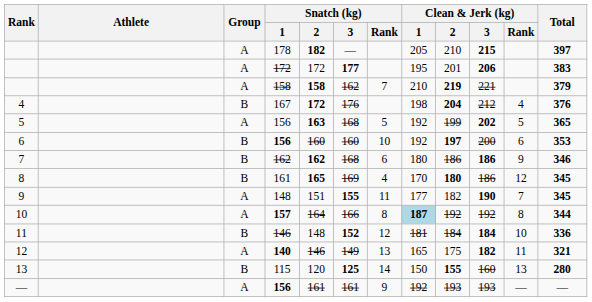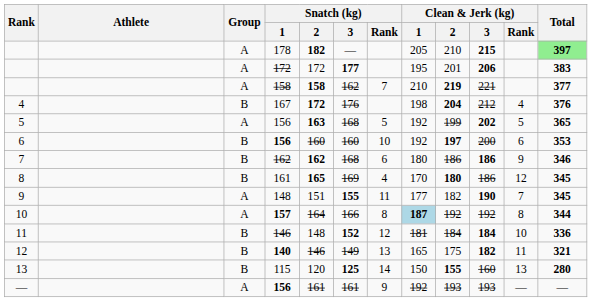(562, 50) no background -> (562, 50) lightgreen background
(562, 86) 379 -> (562, 86) 377
(244, 251) A -> (244, 251) B
